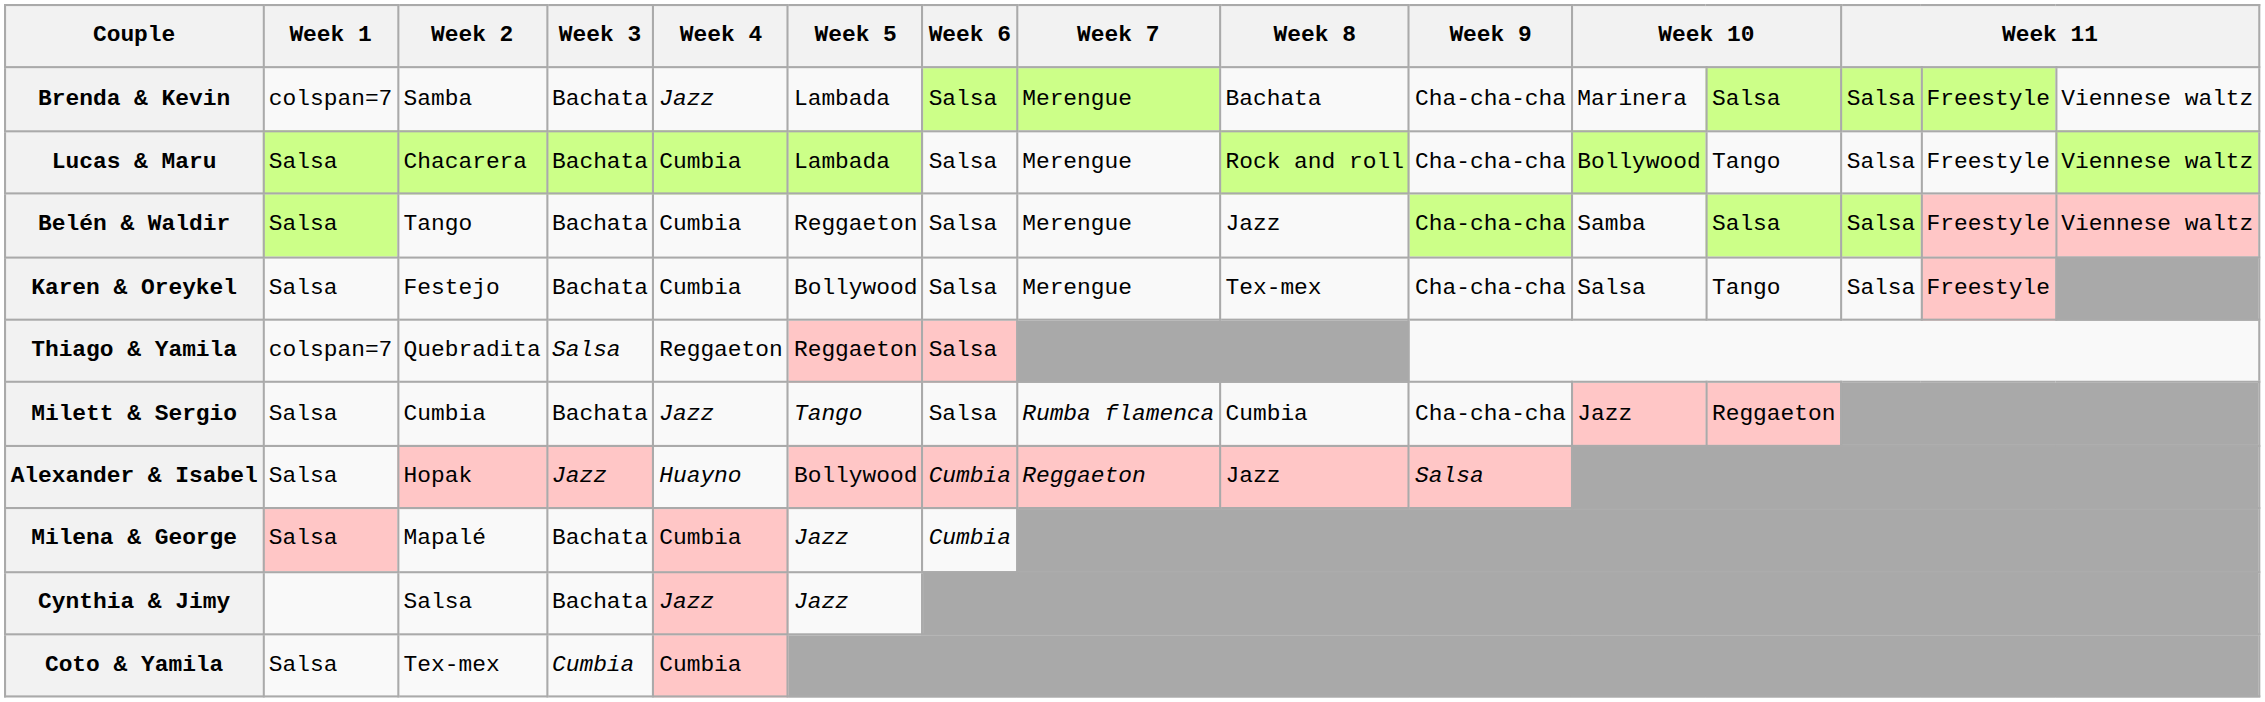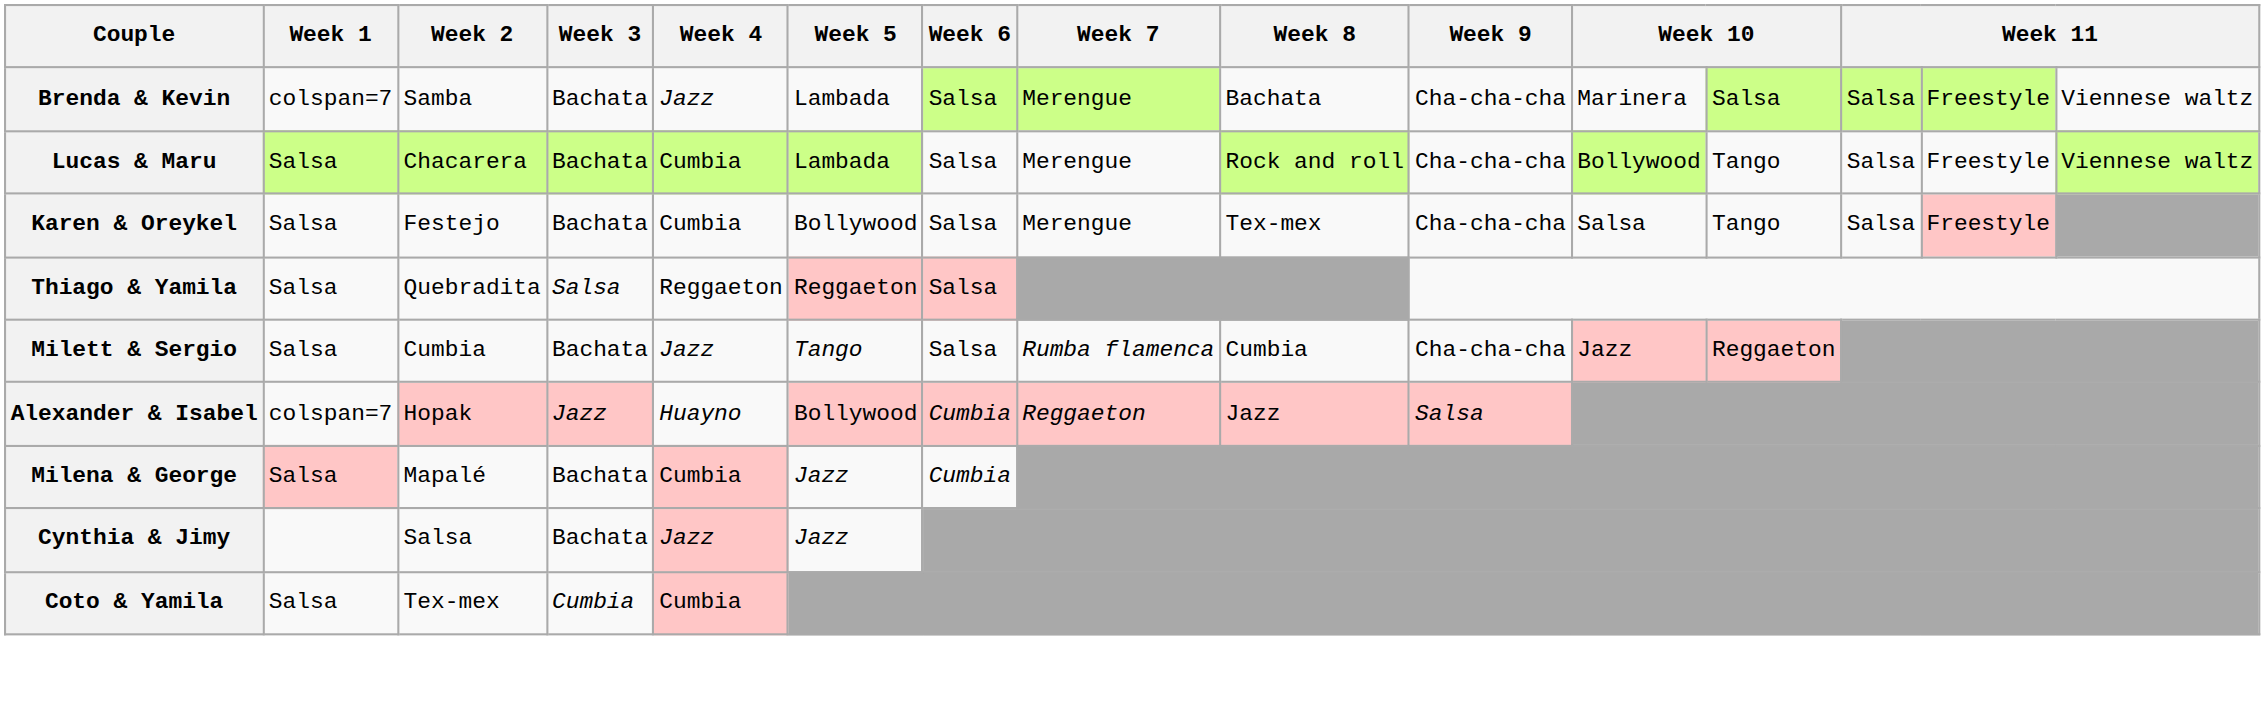- row: (134, 224)
(331, 350) colspan=7 -> (303, 287) Salsa
(303, 476) Salsa -> (331, 413) colspan=7
